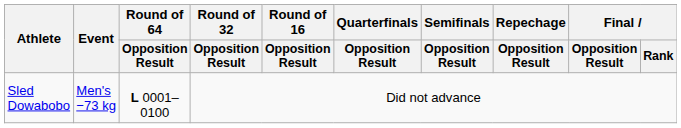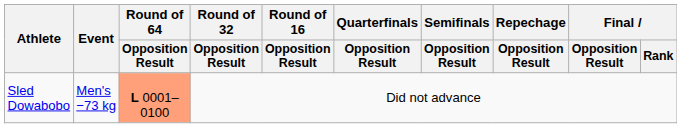(155, 105) no background -> (155, 105) lightsalmon background
